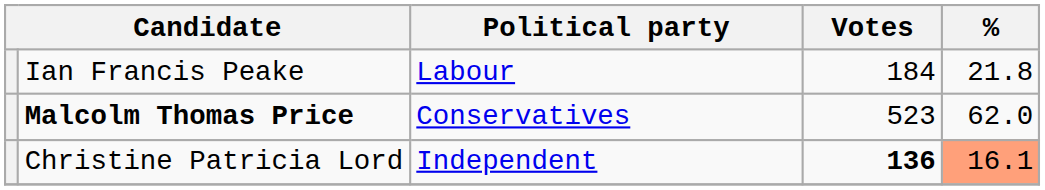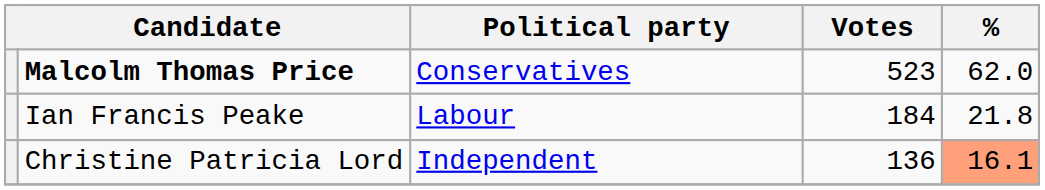rows swapped: (189, 117) <-> (165, 72)
(911, 162) bold -> (911, 162) normal
